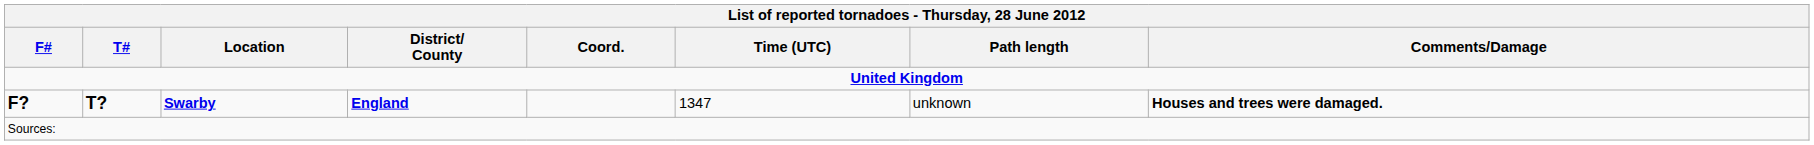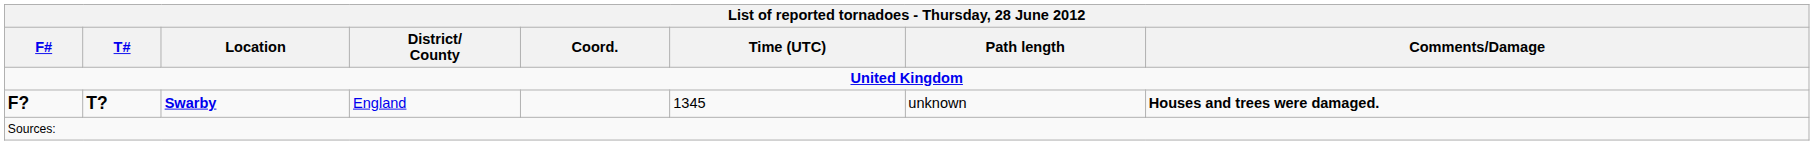(380, 103) bold -> (380, 103) normal
(695, 103) 1347 -> (689, 103) 1345
